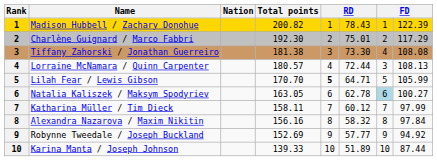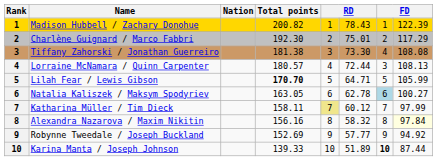(288, 80) normal -> (288, 80) bold
(330, 80) bold -> (330, 80) normal
(330, 108) no background -> (330, 108) khaki background
(413, 121) no background -> (413, 121) lightyellow background
(385, 149) normal -> (385, 149) bold
